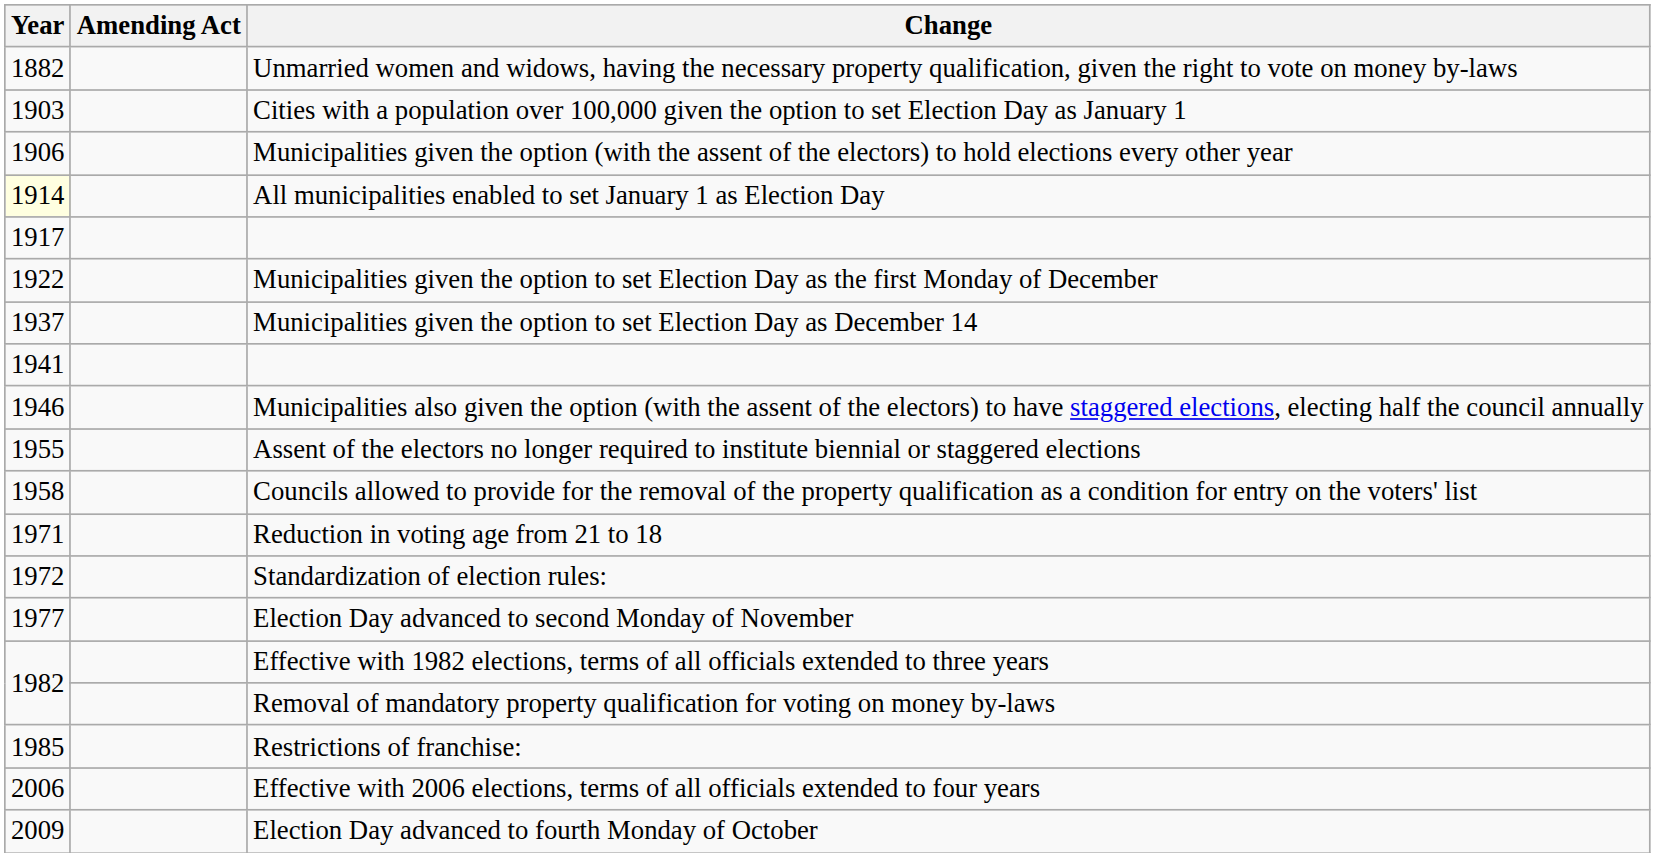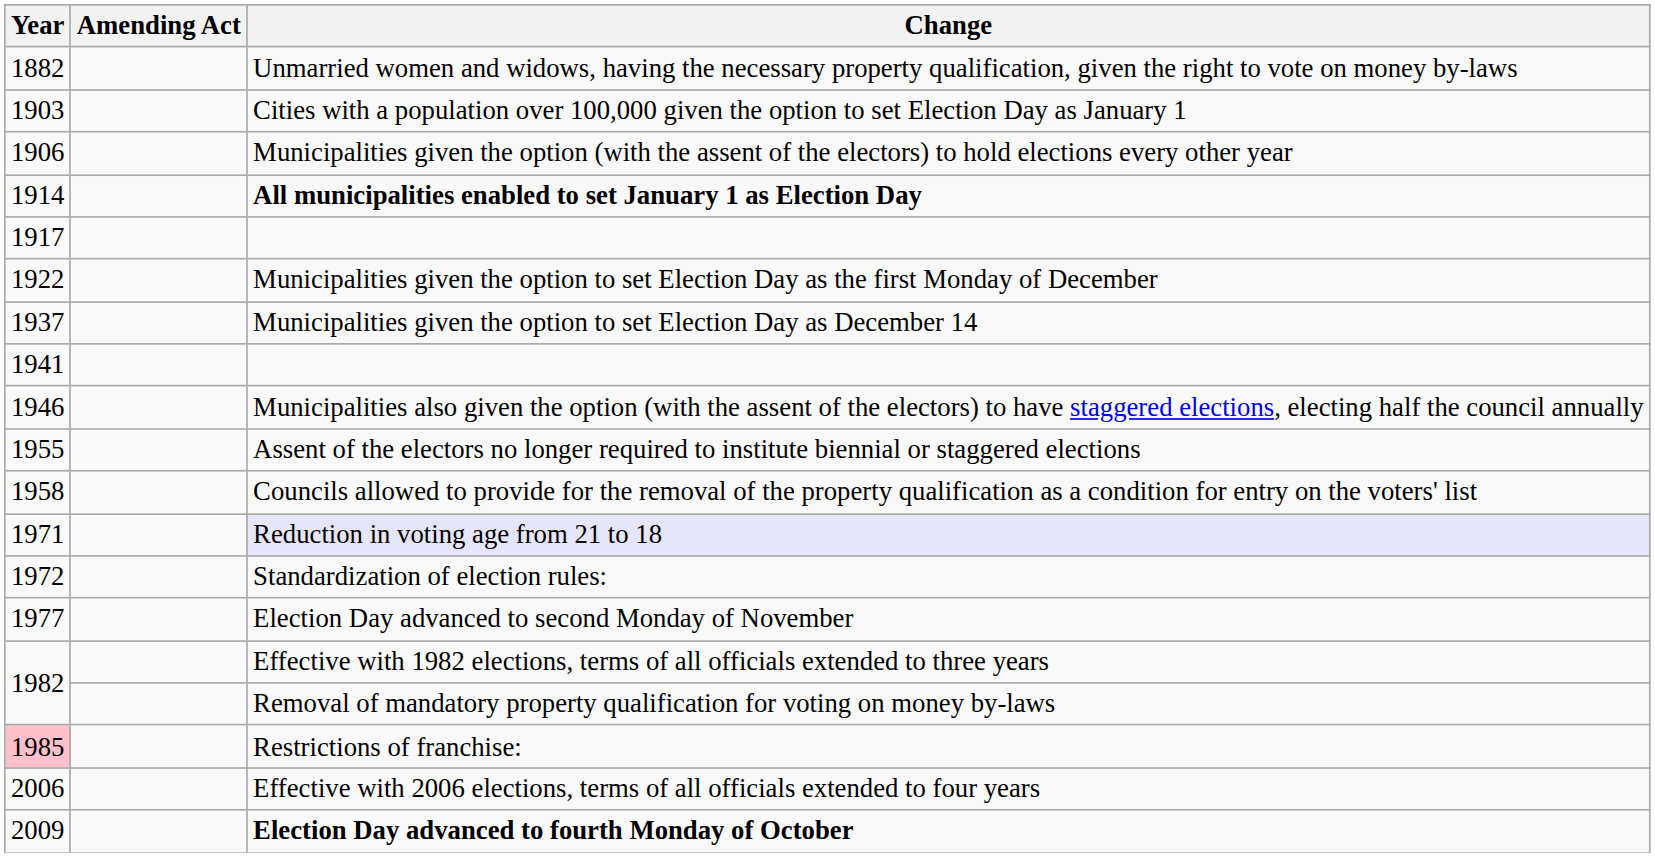(38, 195) lightyellow background -> (38, 195) no background
(569, 195) normal -> (587, 195) bold
(458, 534) no background -> (458, 534) lavender background
(38, 746) no background -> (38, 746) pink background
(535, 830) normal -> (553, 830) bold
